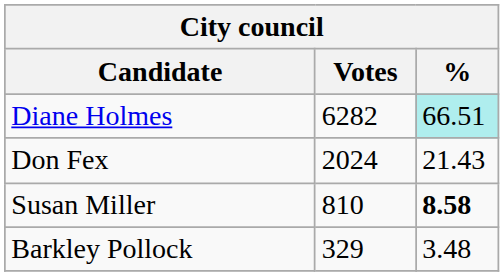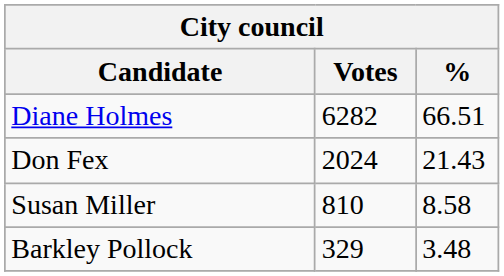(454, 115) paleturquoise background -> (454, 115) no background
(447, 204) bold -> (447, 204) normal
